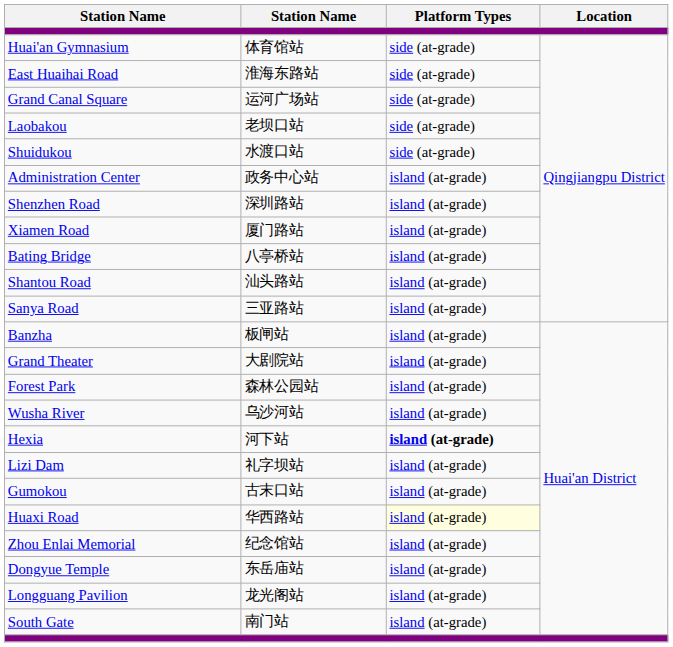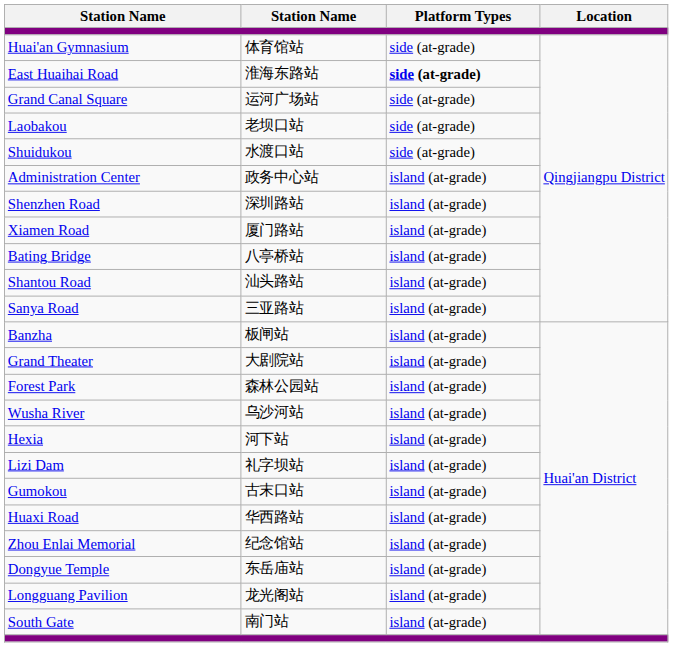(432, 73) normal -> (435, 73) bold
(442, 439) bold -> (438, 439) normal
(438, 517) lightyellow background -> (438, 517) no background
